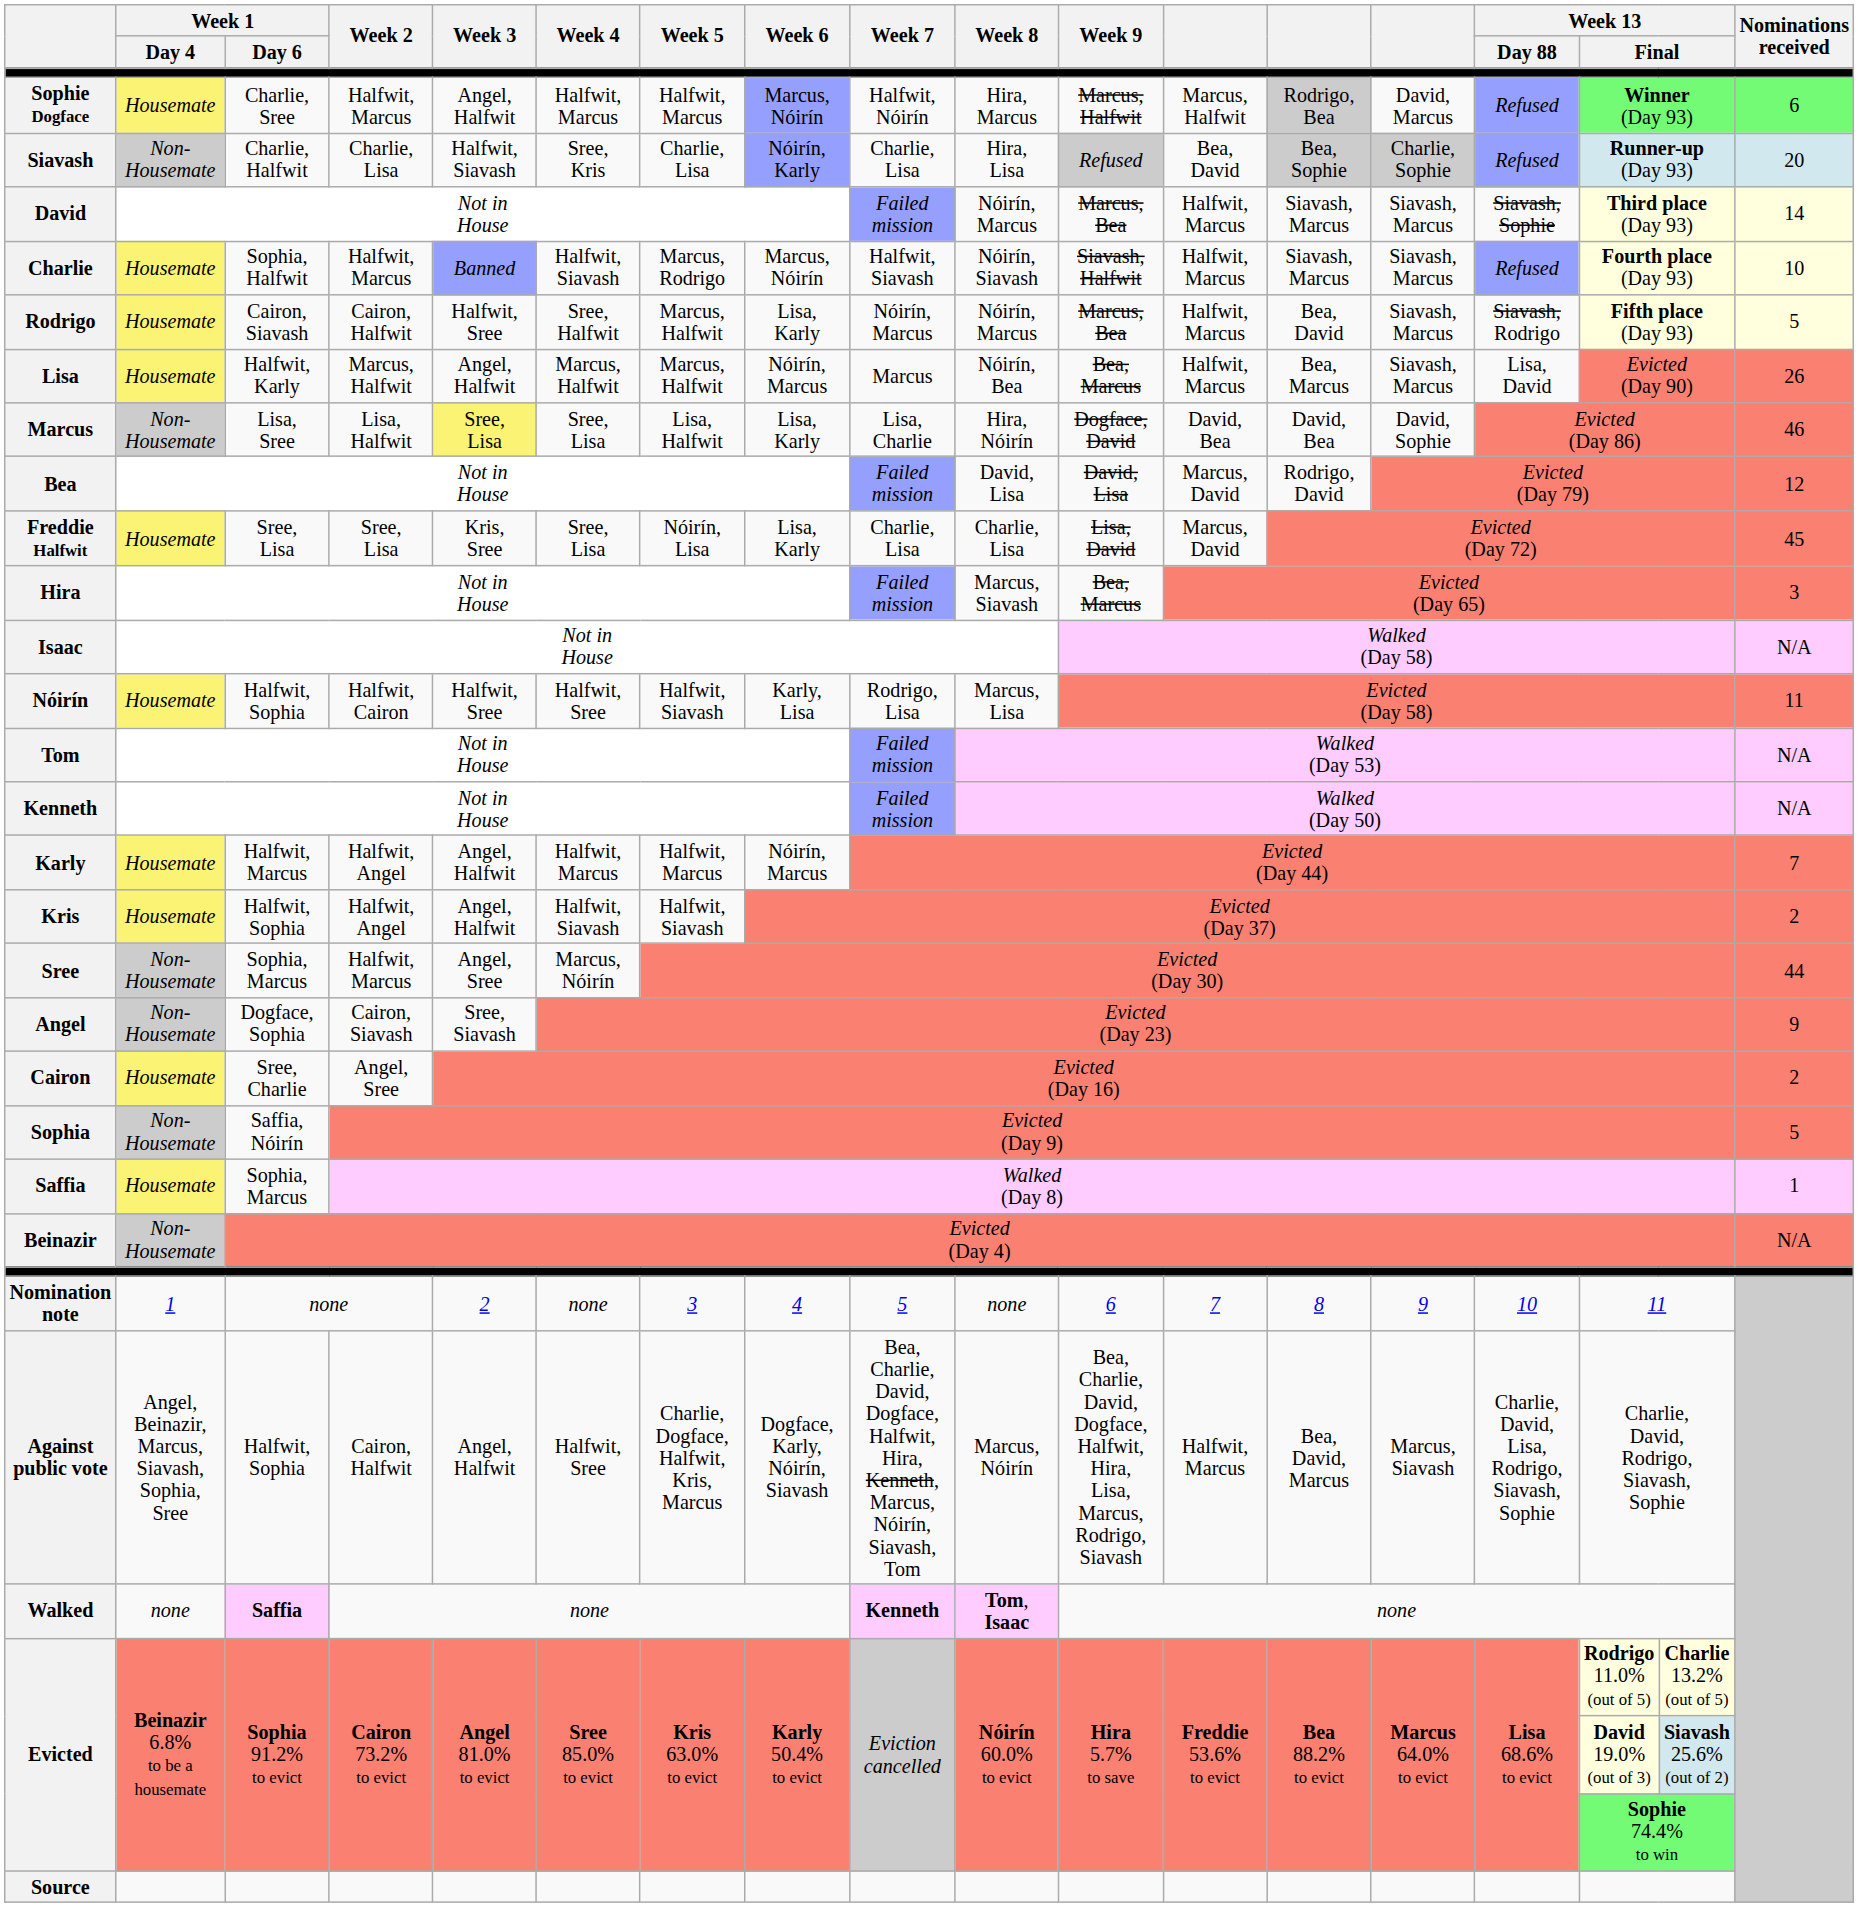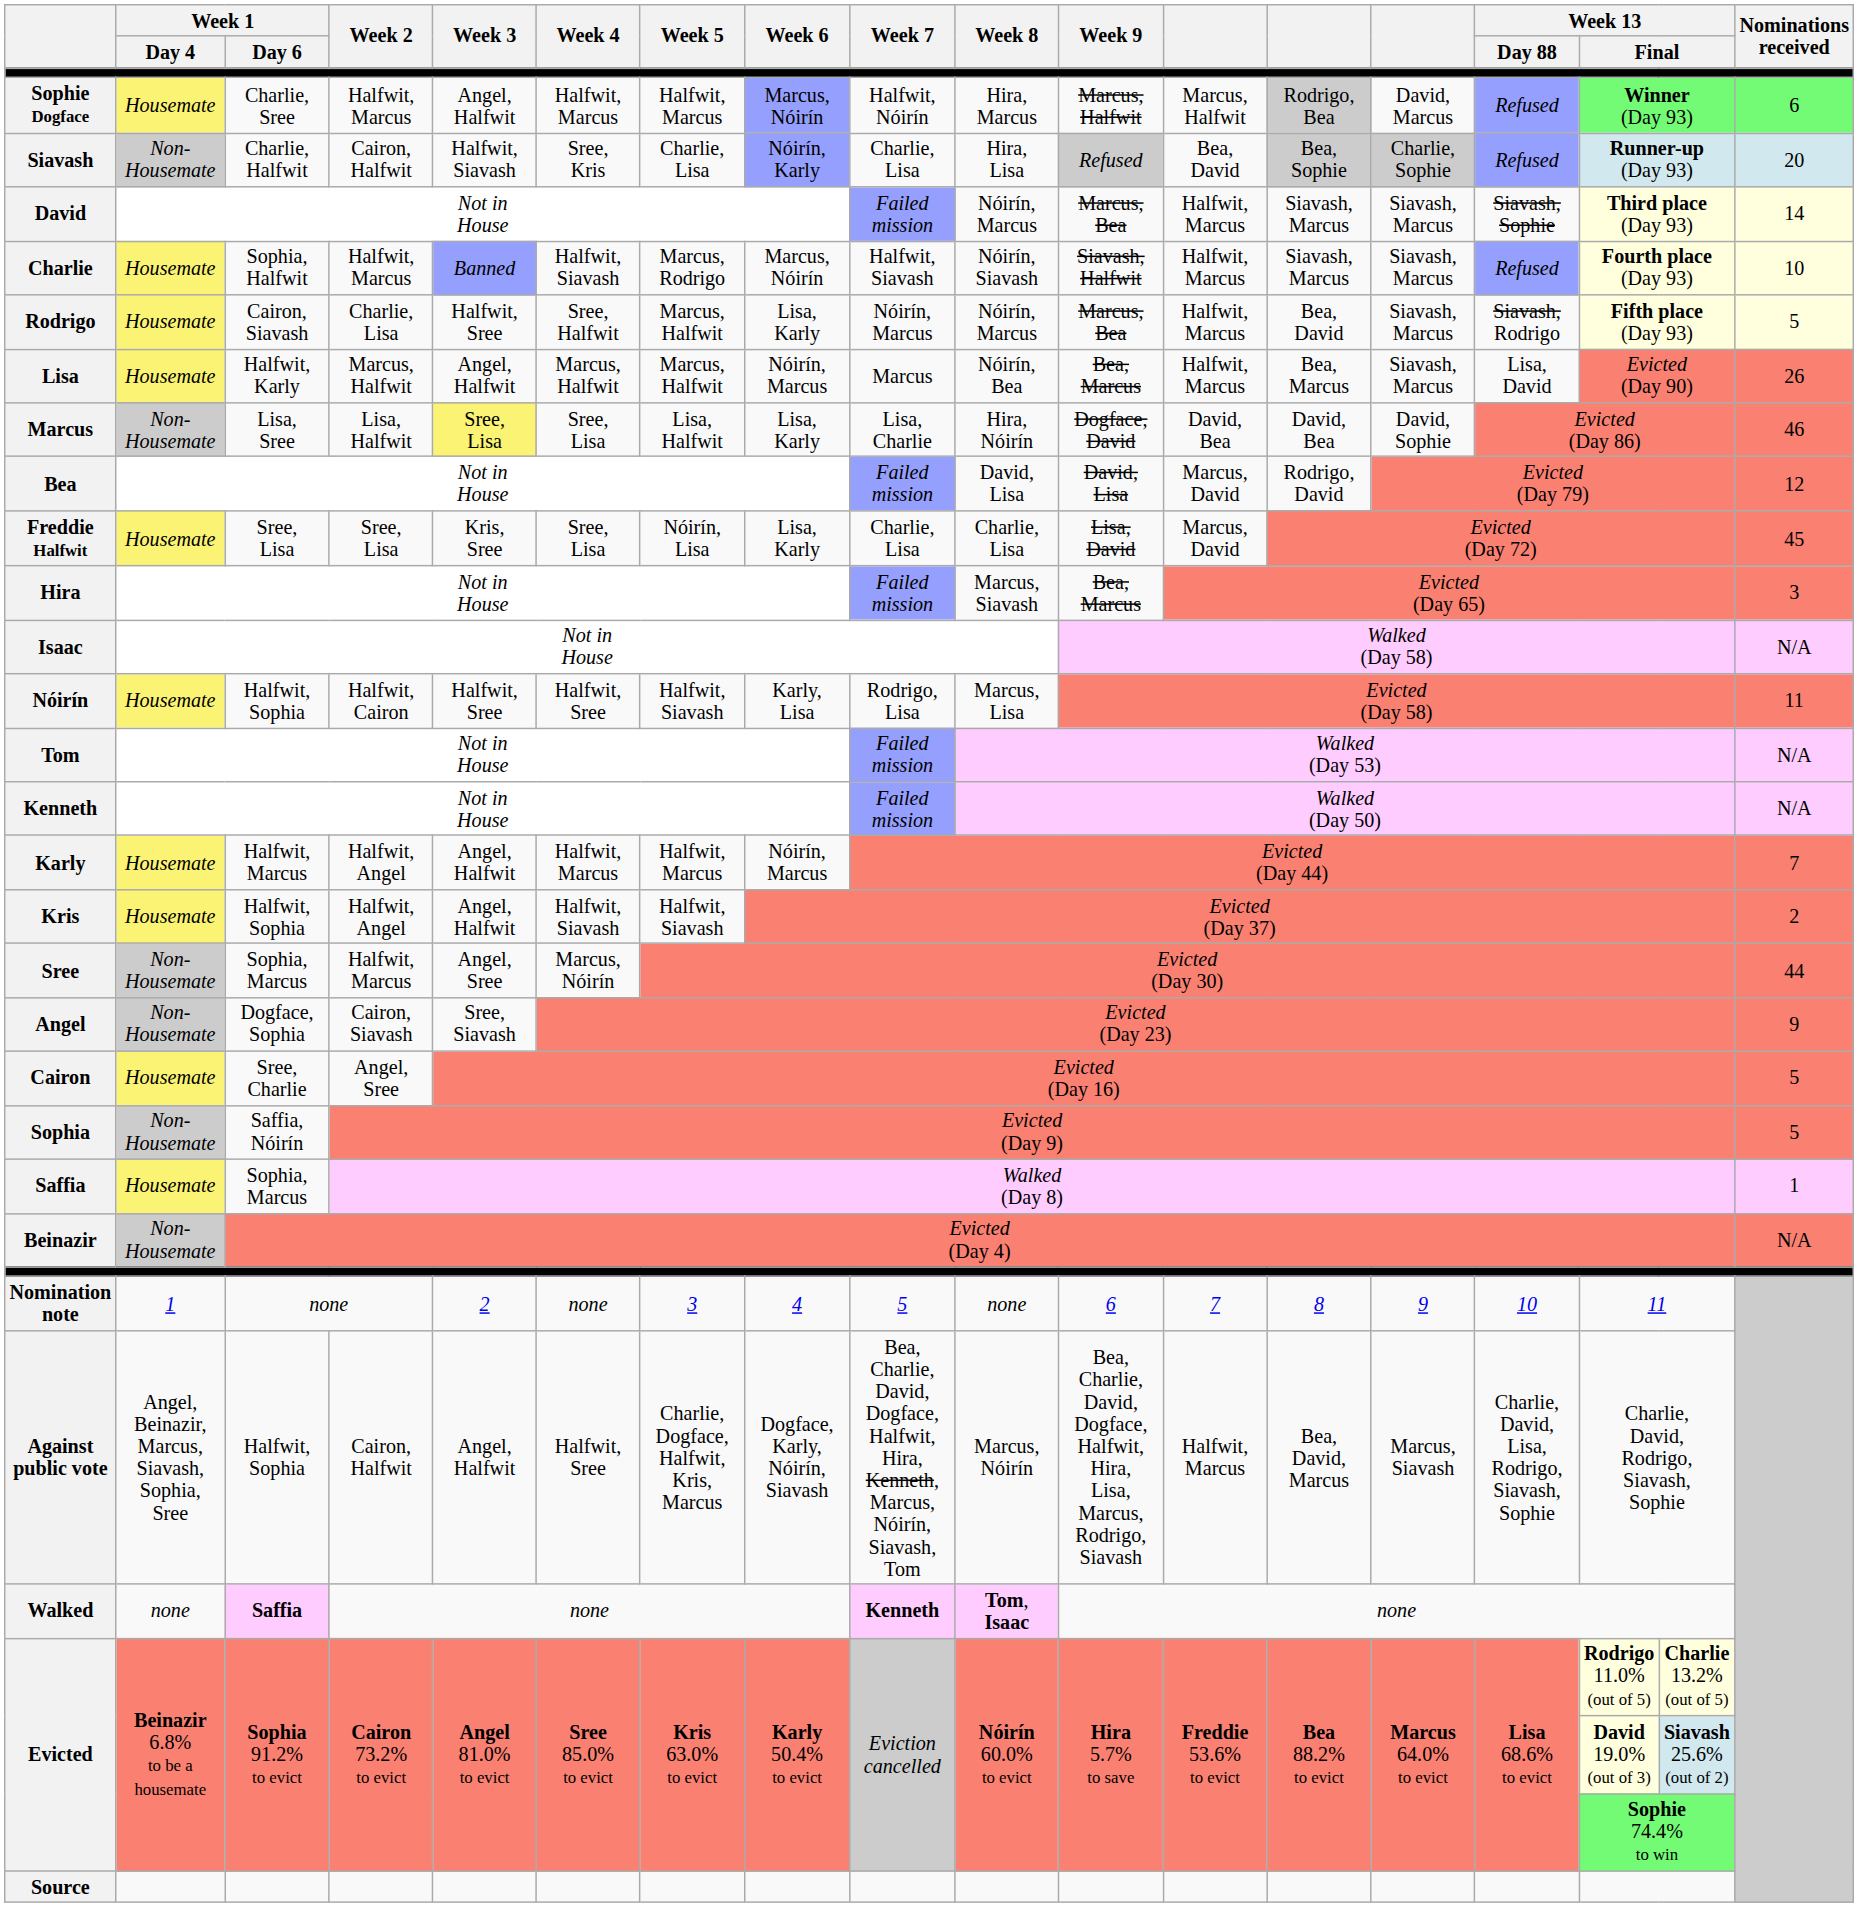(381, 160) Charlie, Lisa -> (381, 160) Cairon, Halfwit
(381, 321) Cairon, Halfwit -> (381, 321) Charlie, Lisa
(1794, 1078) 2 -> (1794, 1078) 5
